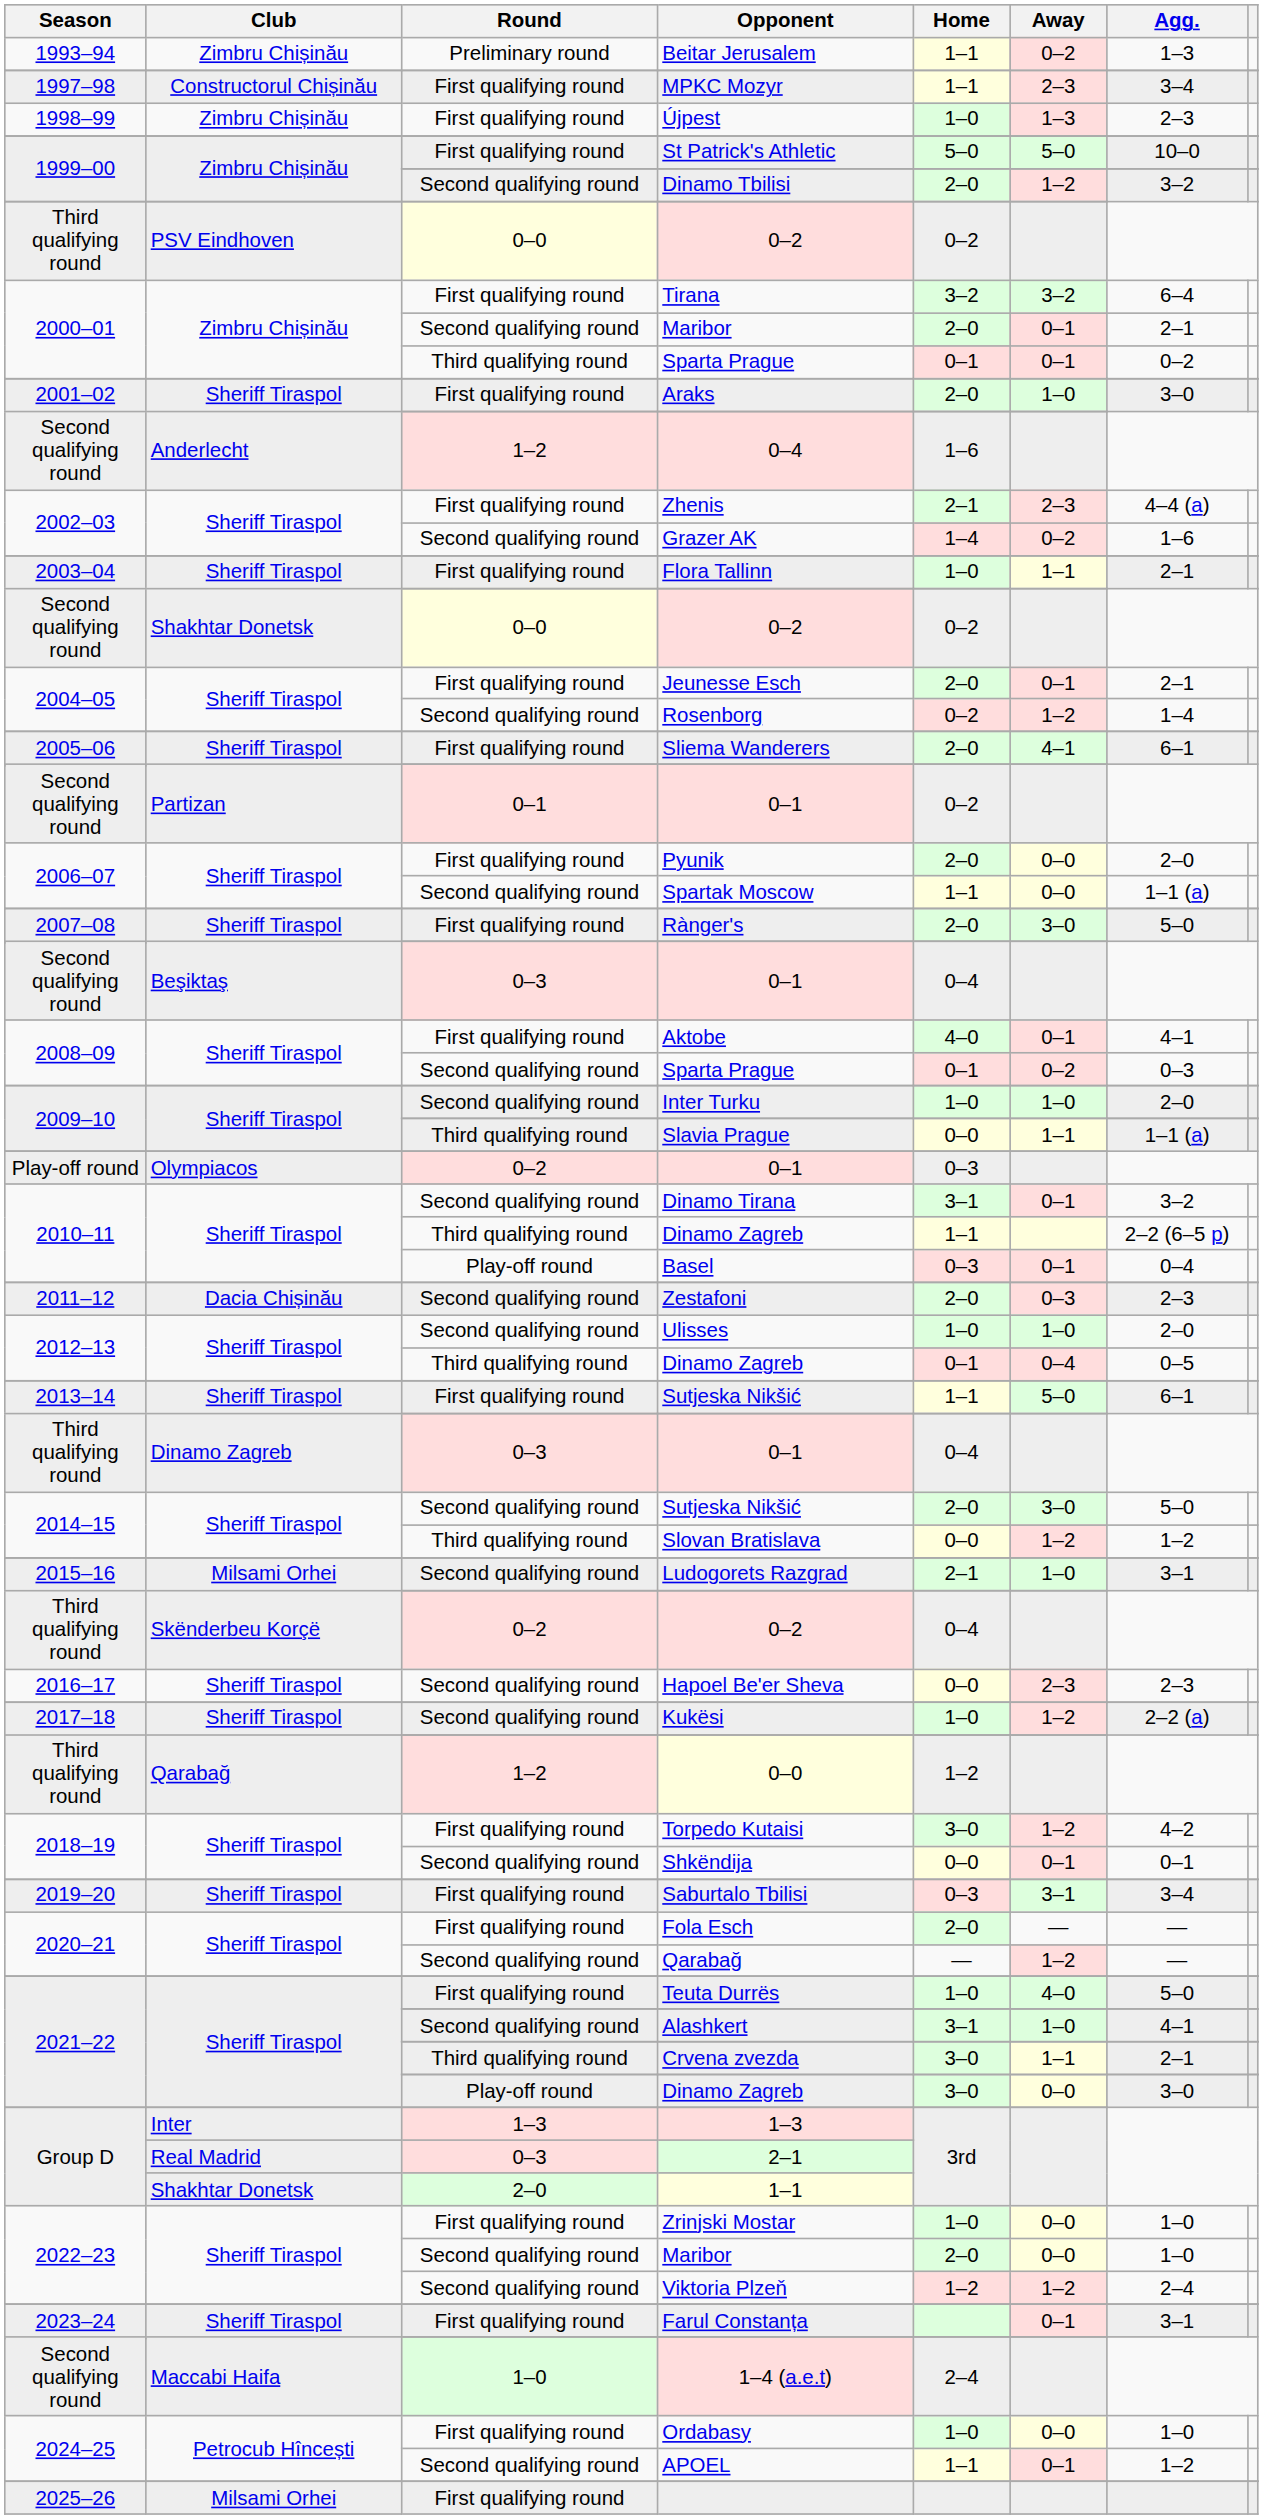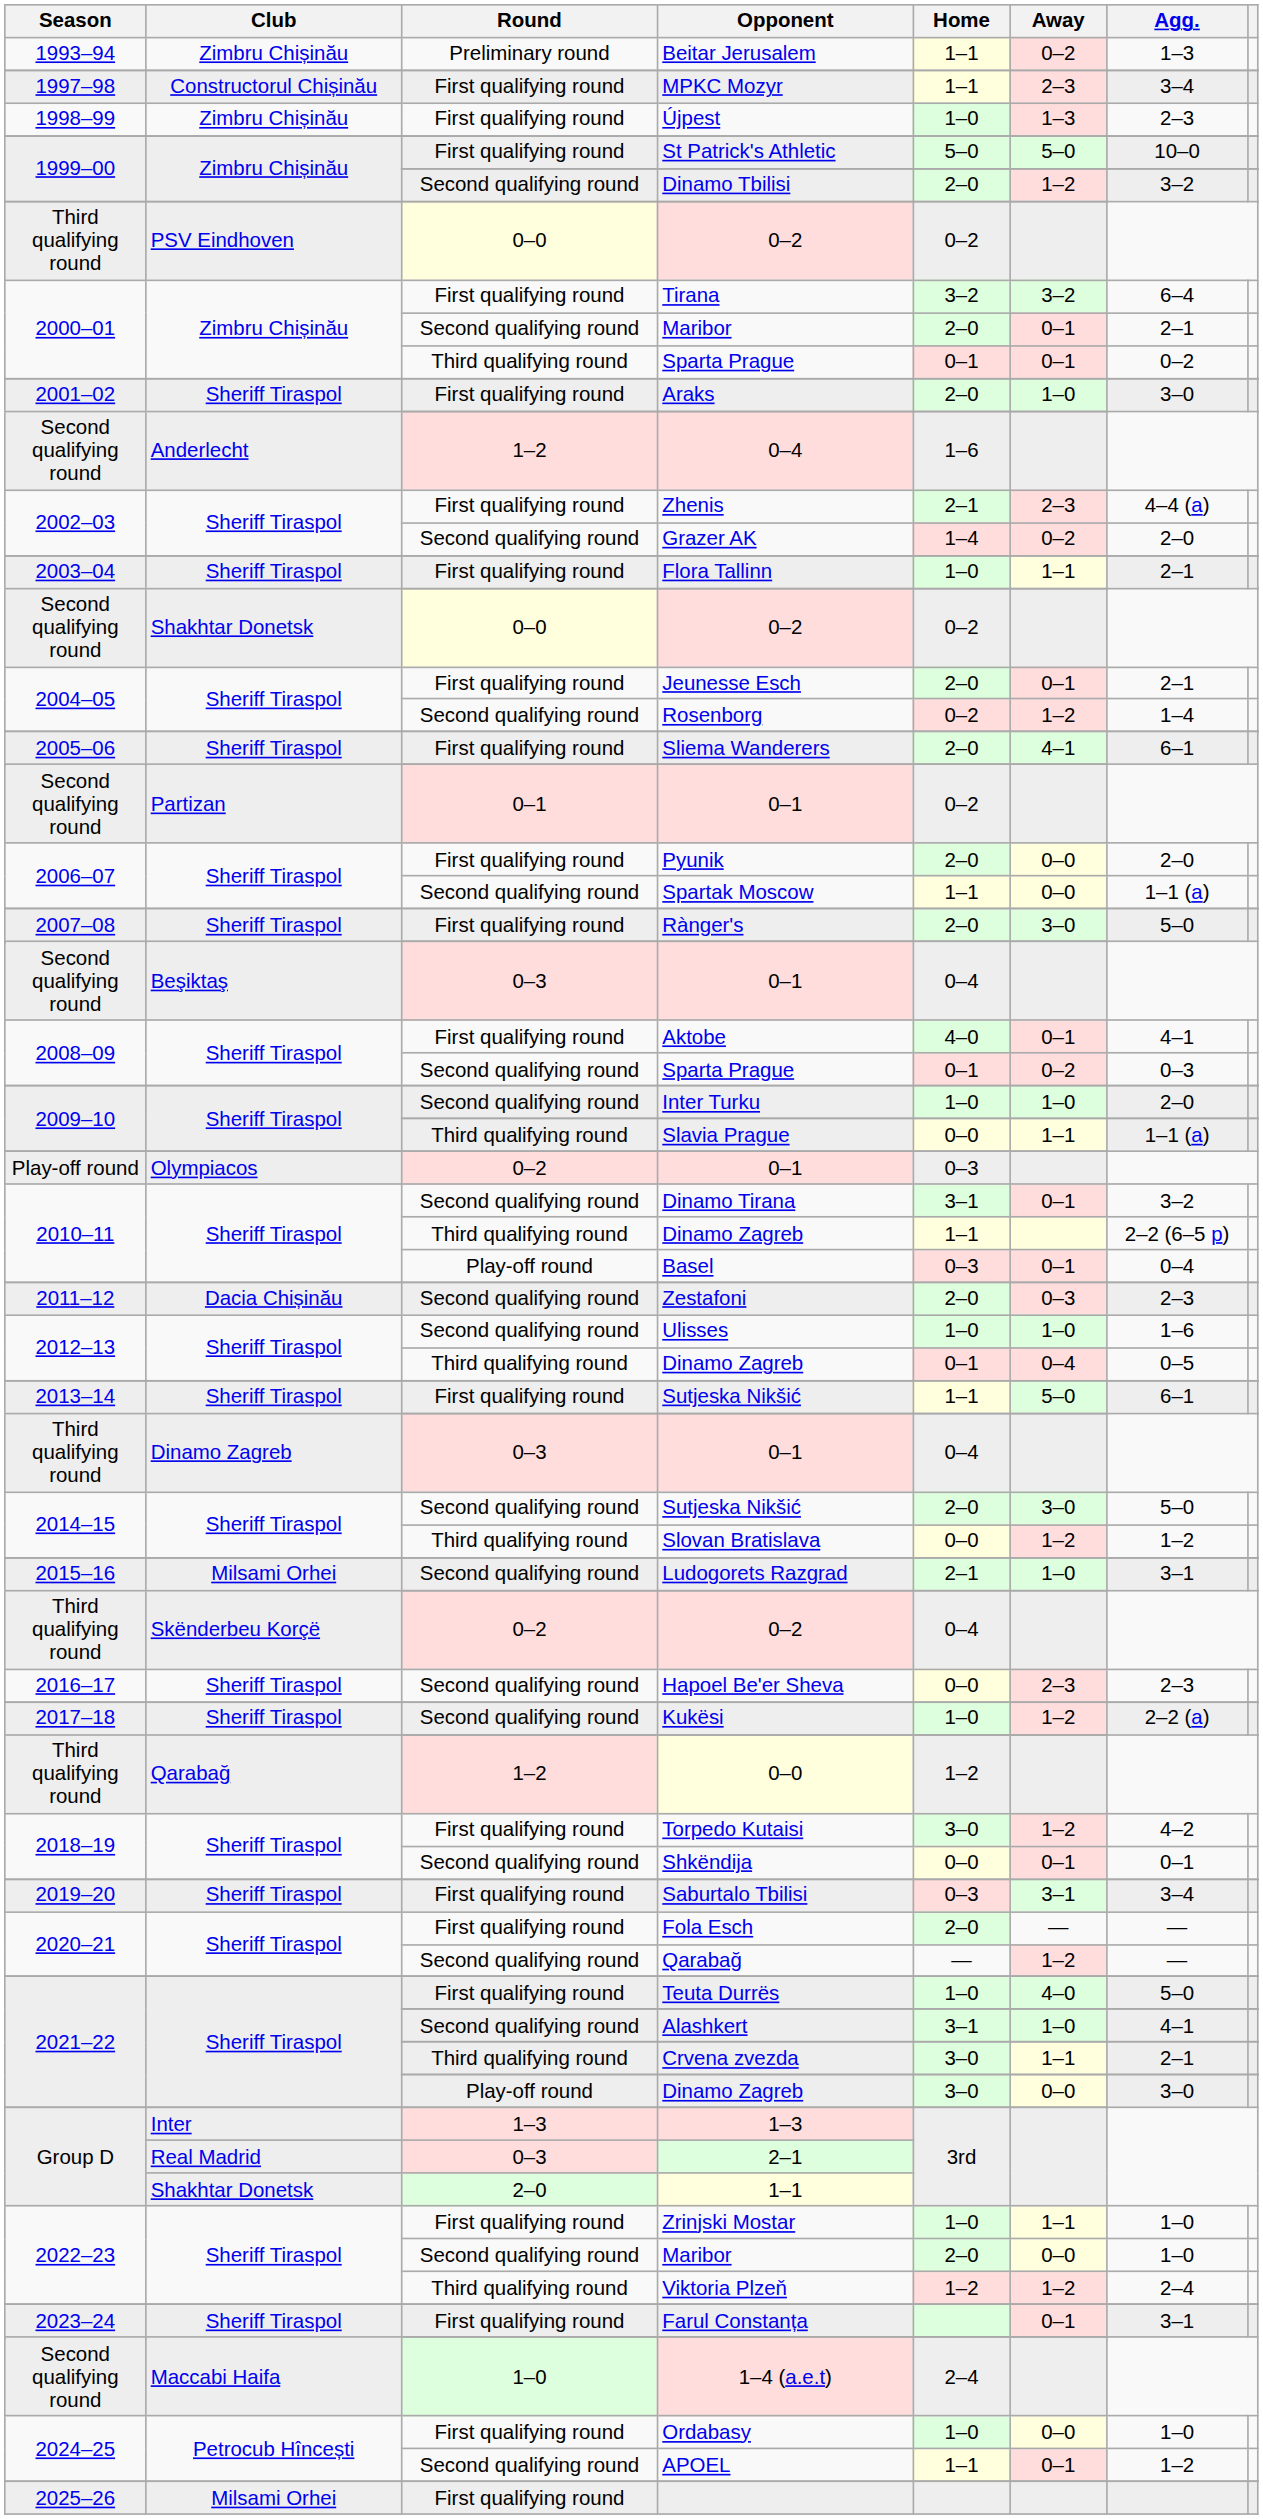(1177, 539) 1–6 -> (1177, 539) 2–0
(1177, 1332) 2–0 -> (1177, 1332) 1–6
(1058, 2223) 0–0 -> (1058, 2223) 1–1
(529, 2288) Second qualifying round -> (529, 2288) Third qualifying round
